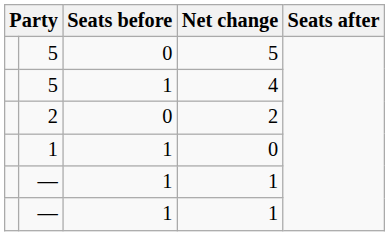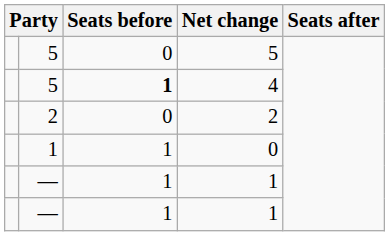(167, 85) normal -> (167, 85) bold
